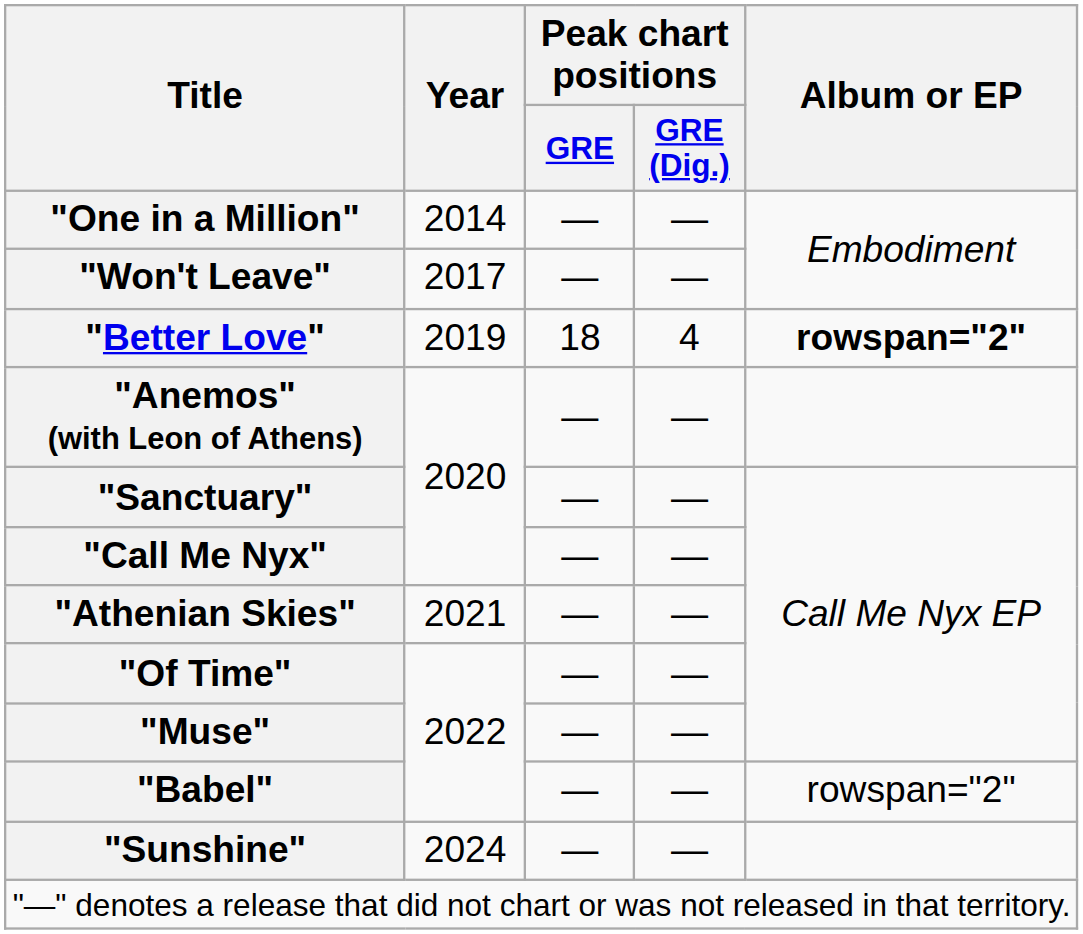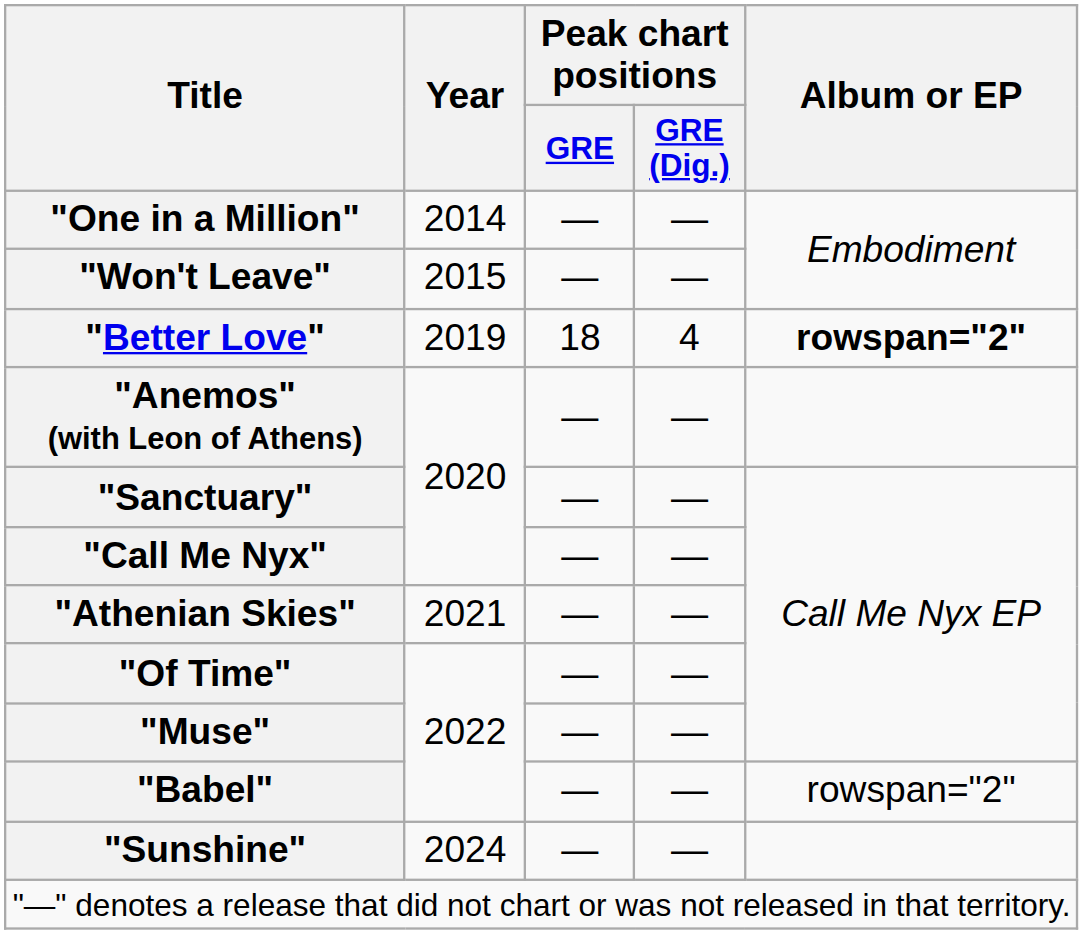(465, 277) 2017 -> (465, 277) 2015
